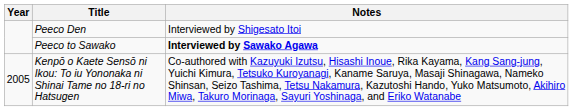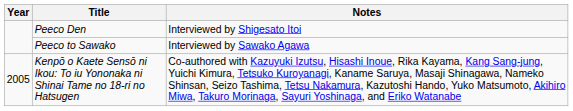(243, 45) bold -> (239, 45) normal
